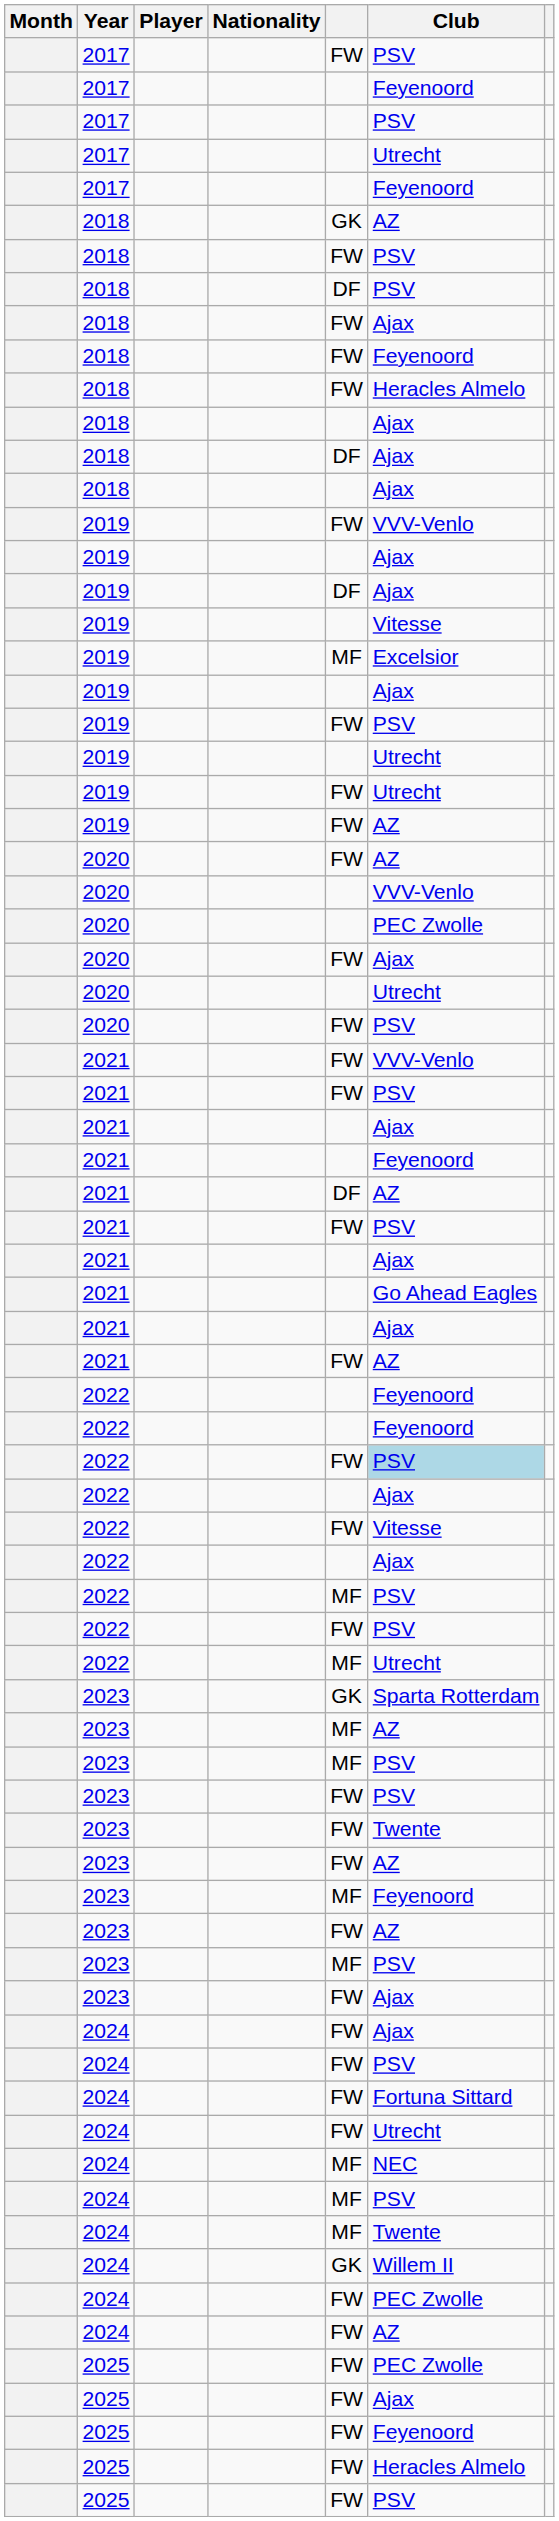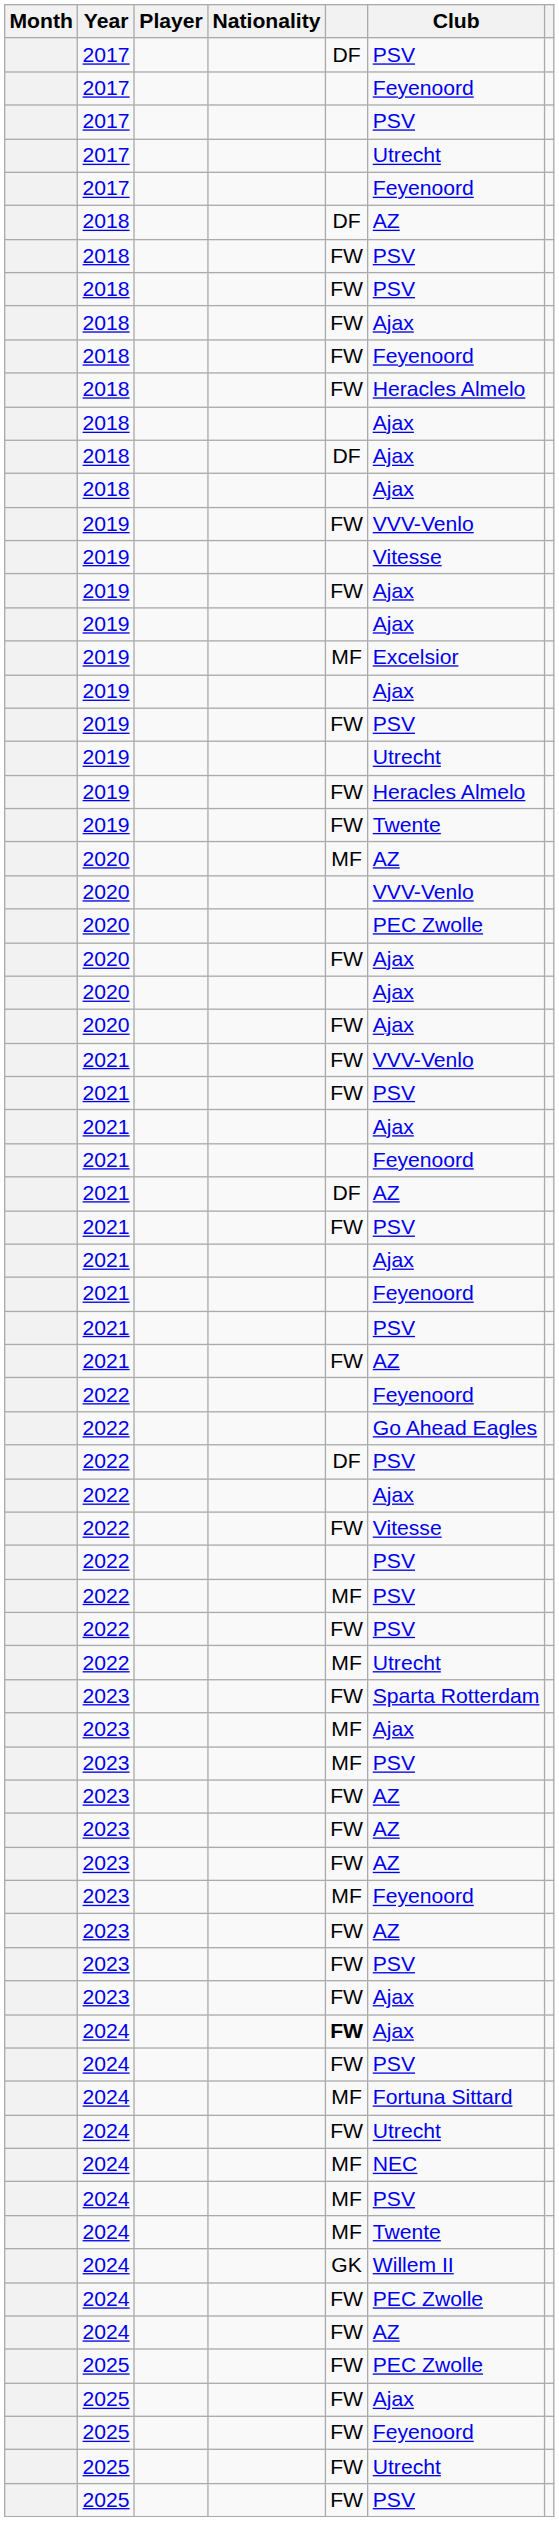(347, 54) FW -> (347, 54) DF
(347, 222) GK -> (347, 222) DF
(347, 289) DF -> (347, 289) FW
(393, 557) Ajax -> (407, 557) Vitesse
(347, 590) DF -> (347, 590) FW
(407, 624) Vitesse -> (393, 624) Ajax
(407, 791) Utrecht -> (449, 791) Heracles Almelo
(386, 825) AZ -> (407, 825) Twente
(347, 858) FW -> (347, 858) MF
(407, 992) Utrecht -> (393, 992) Ajax
(394, 1026) PSV -> (393, 1026) Ajax
(455, 1294) Go Ahead Eagles -> (423, 1294) Feyenoord
(393, 1327) Ajax -> (394, 1327) PSV
(423, 1428) Feyenoord -> (455, 1428) Go Ahead Eagles
(347, 1461) FW -> (347, 1461) DF
(394, 1461) lightblue background -> (394, 1461) no background
(393, 1562) Ajax -> (394, 1562) PSV
(347, 1695) GK -> (347, 1695) FW
(386, 1729) AZ -> (393, 1729) Ajax
(394, 1796) PSV -> (386, 1796) AZ
(407, 1829) Twente -> (386, 1829) AZ
(347, 1963) MF -> (347, 1963) FW
(347, 2030) normal -> (347, 2030) bold
(347, 2097) FW -> (347, 2097) MF
(449, 2466) Heracles Almelo -> (407, 2466) Utrecht
